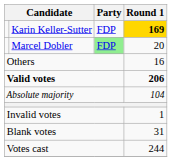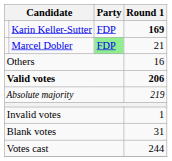(156, 29) gold background -> (156, 29) no background
(159, 45) 20 -> (159, 45) 21
(157, 94) 104 -> (157, 94) 219
